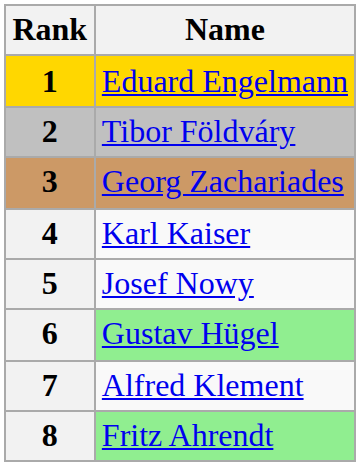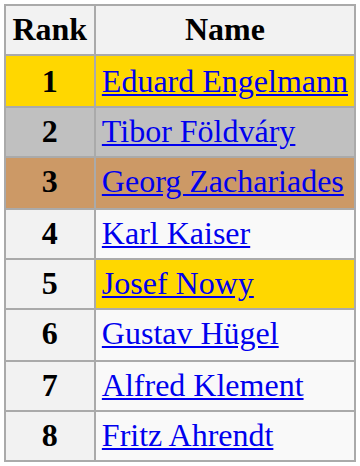(178, 283) no background -> (178, 283) gold background
(190, 334) lightgreen background -> (190, 334) no background
(188, 435) lightgreen background -> (188, 435) no background
